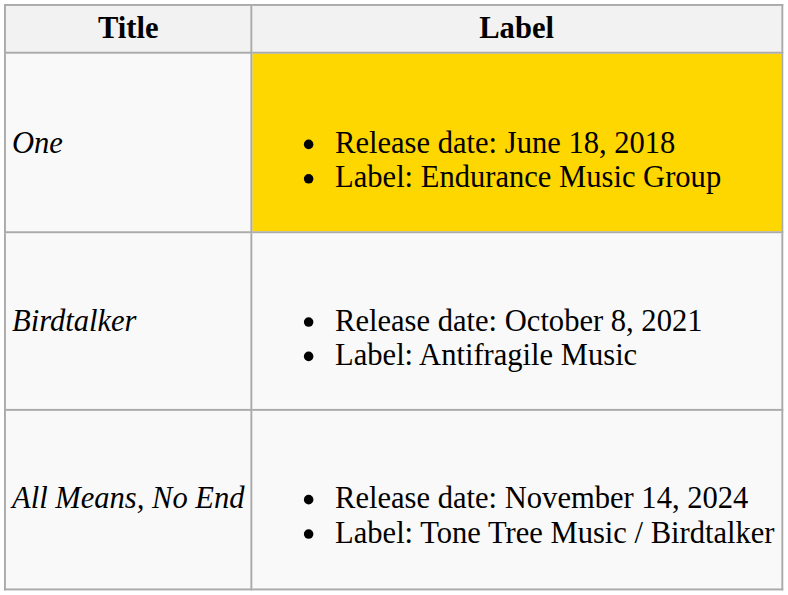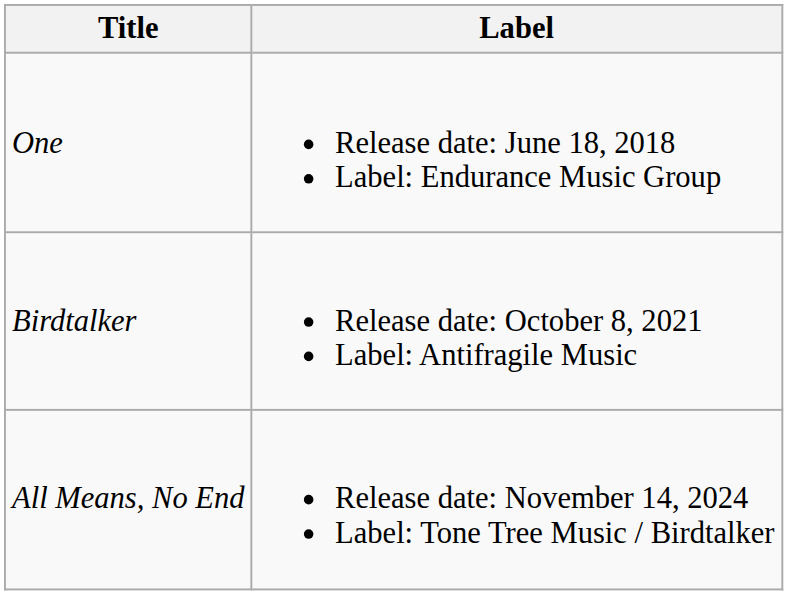(517, 160) gold background -> (517, 160) no background
